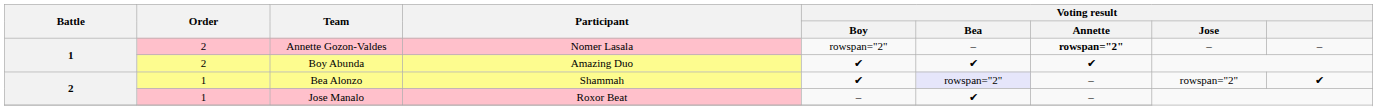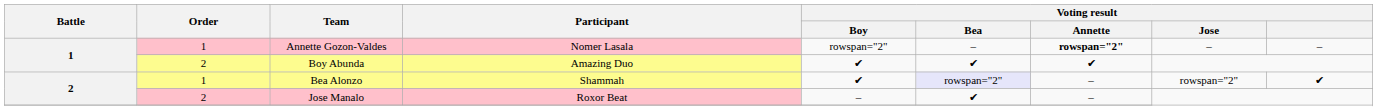(204, 46) 2 -> (204, 46) 1
(204, 97) 1 -> (204, 97) 2
